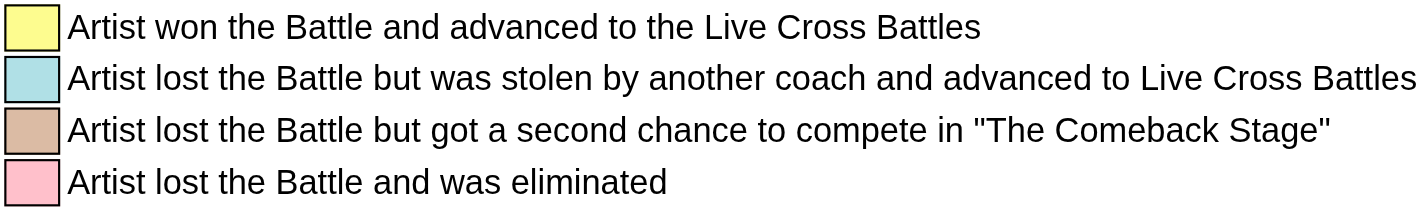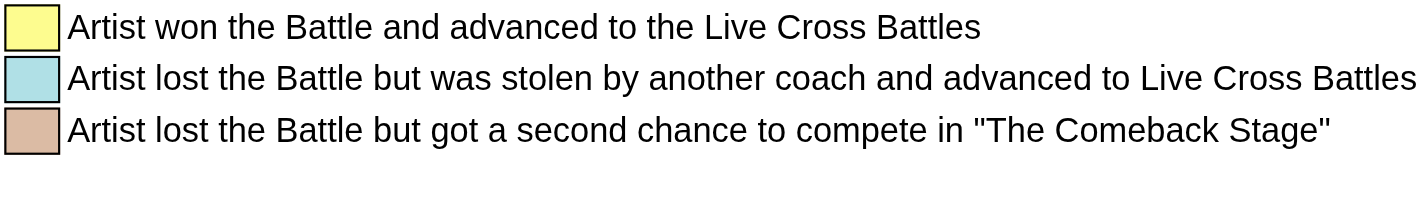- row: (367, 182)
